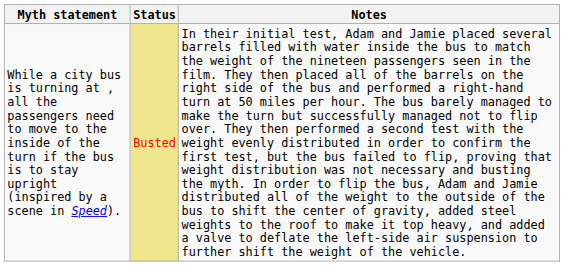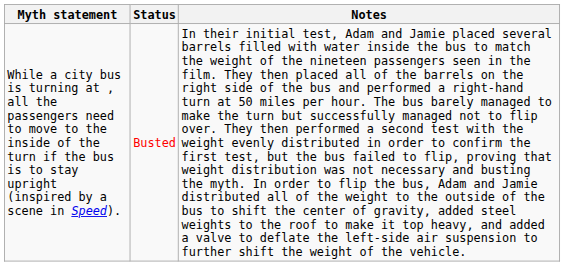(155, 143) khaki background -> (155, 143) no background
